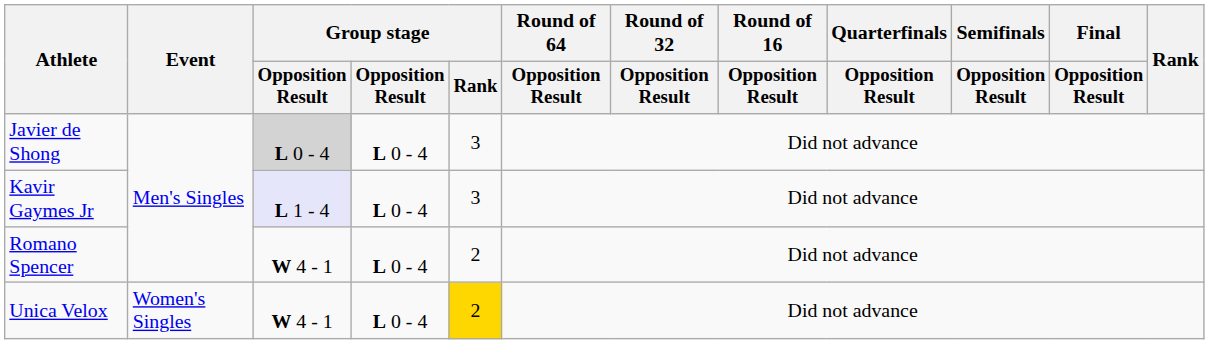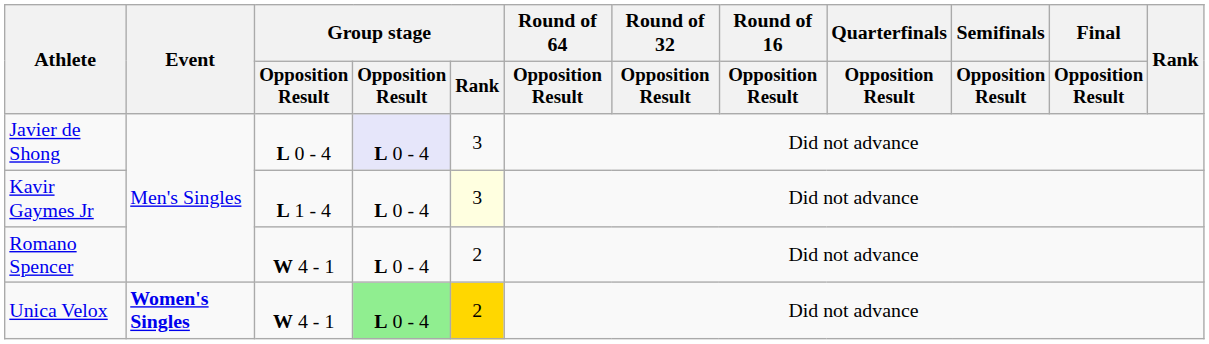(302, 154) lightgrey background -> (304, 154) no background
(400, 154) no background -> (402, 154) lavender background
(302, 210) lavender background -> (304, 210) no background
(475, 198) no background -> (477, 198) lightyellow background
(169, 311) normal -> (169, 311) bold
(400, 322) no background -> (402, 322) lightgreen background
